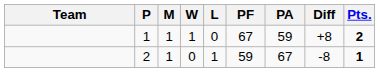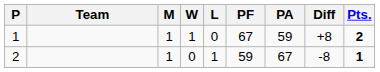columns swapped: (146, 15) <-> (70, 15)
